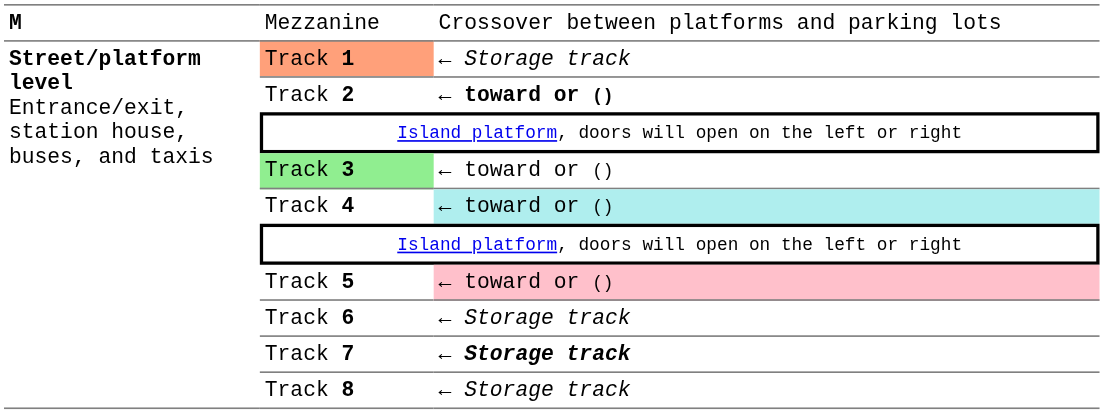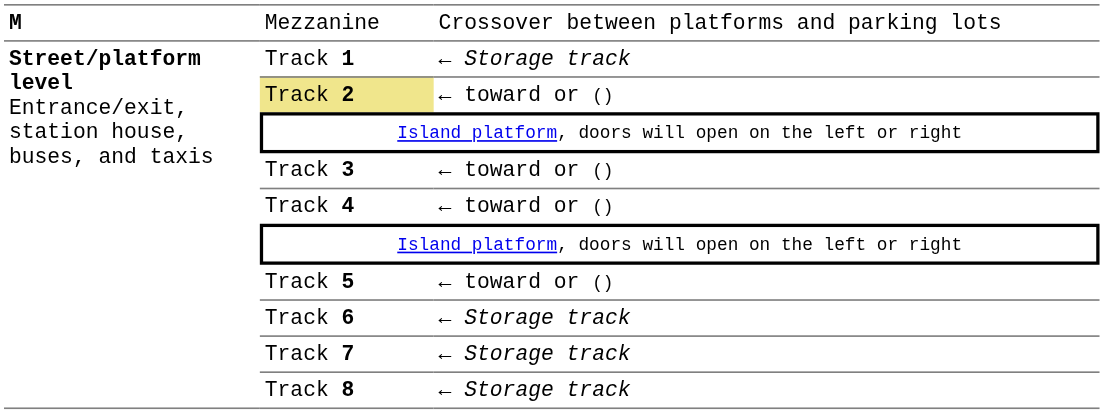(310, 59) lightsalmon background -> (310, 59) no background
(310, 95) no background -> (310, 95) khaki background
(526, 95) bold -> (526, 95) normal
(310, 170) lightgreen background -> (310, 170) no background
(526, 207) paleturquoise background -> (526, 207) no background
(526, 282) pink background -> (526, 282) no background
(535, 354) bold -> (535, 354) normal
